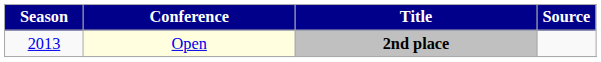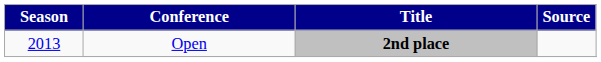(189, 43) lightyellow background -> (189, 43) no background
